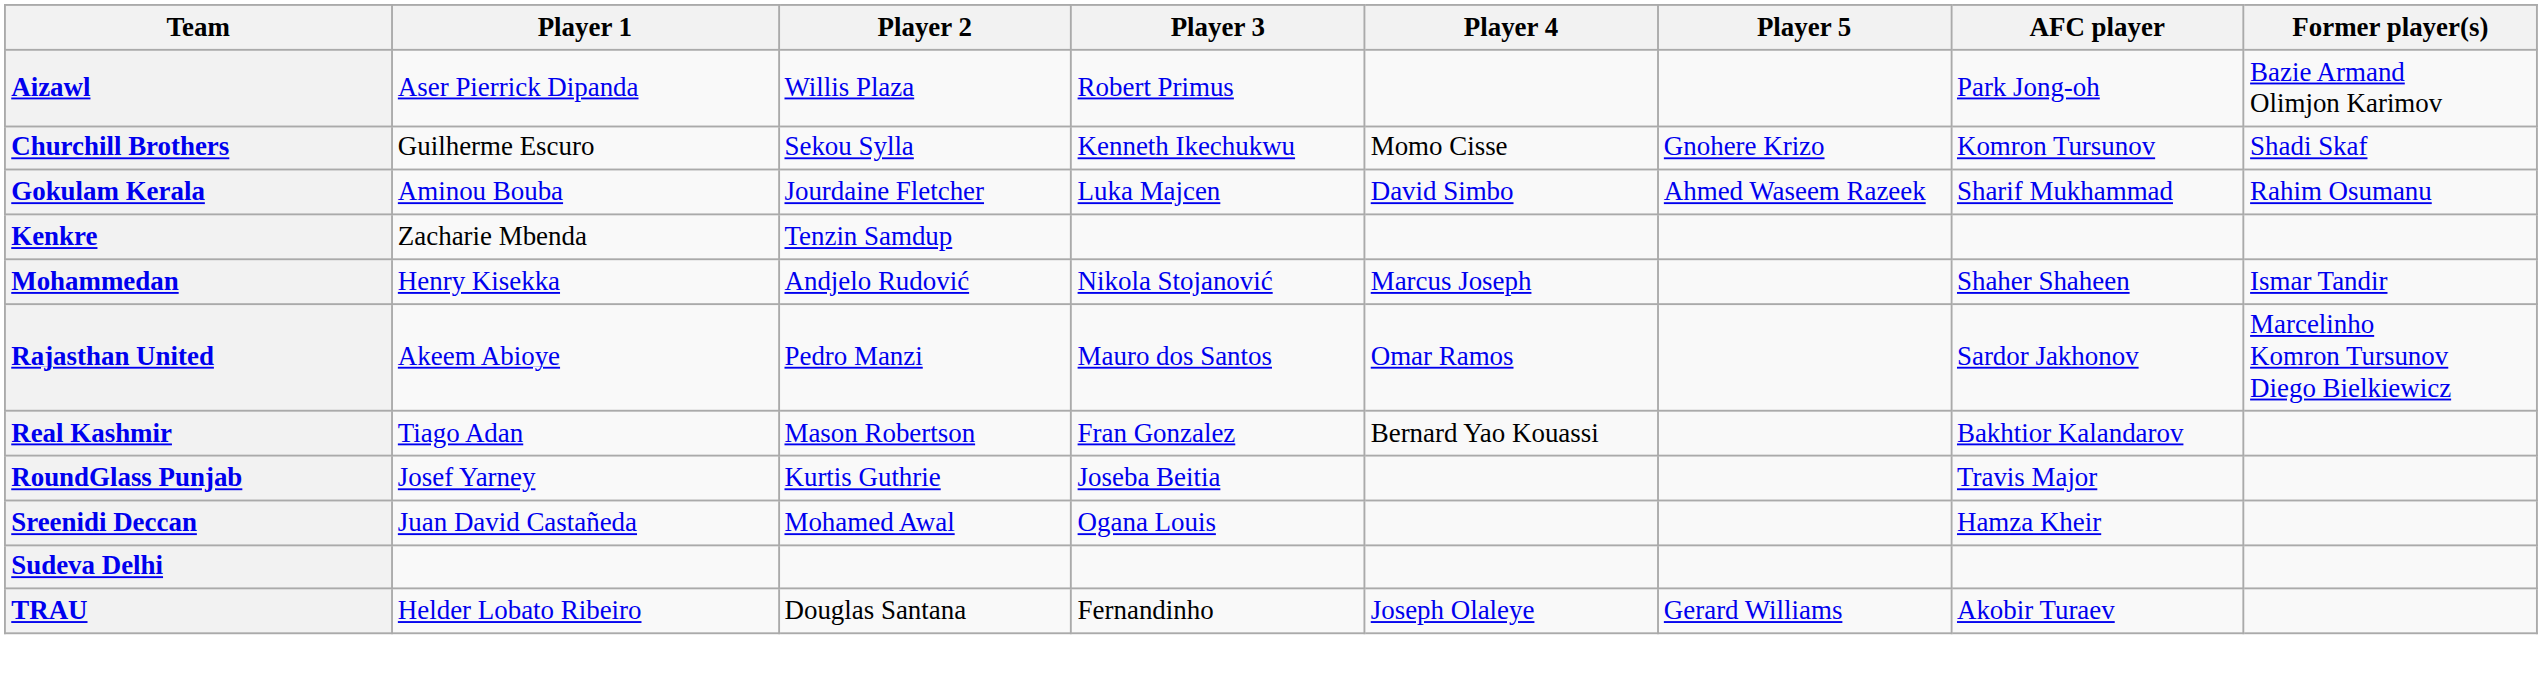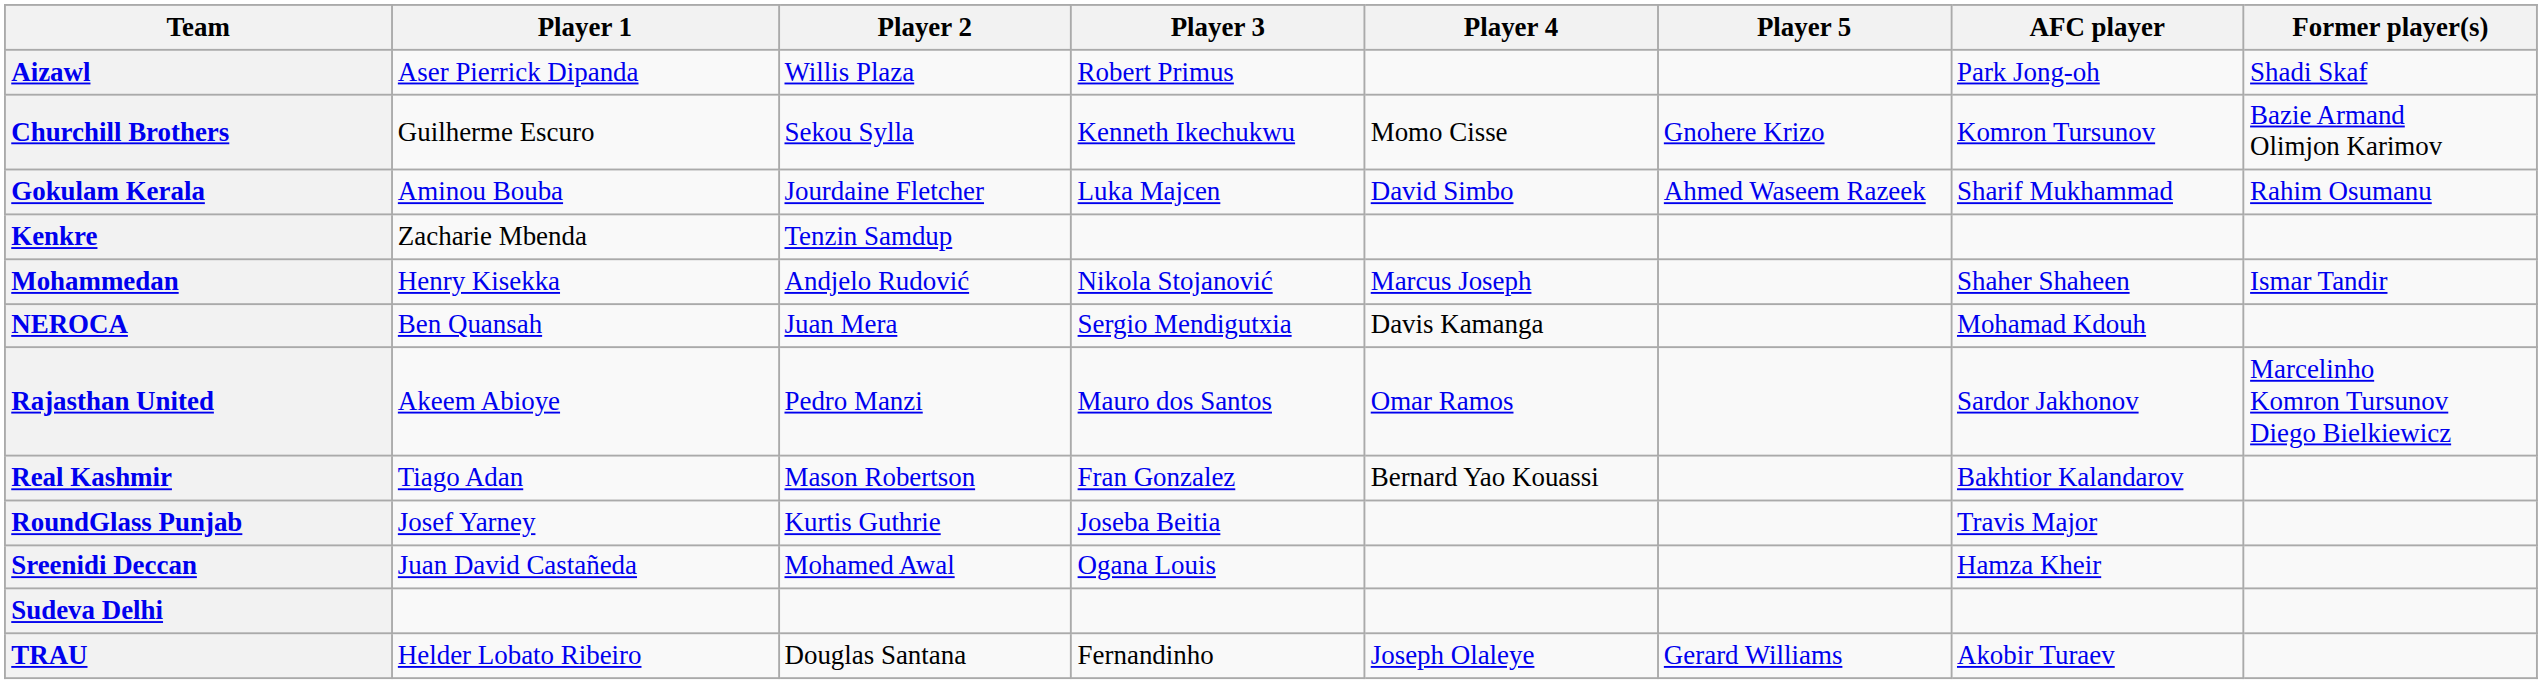(2346, 87) Bazie Armand Olimjon Karimov -> (2309, 71) Shadi Skaf
(2309, 147) Shadi Skaf -> (2346, 131) Bazie Armand Olimjon Karimov
+ row: (70, 325)
